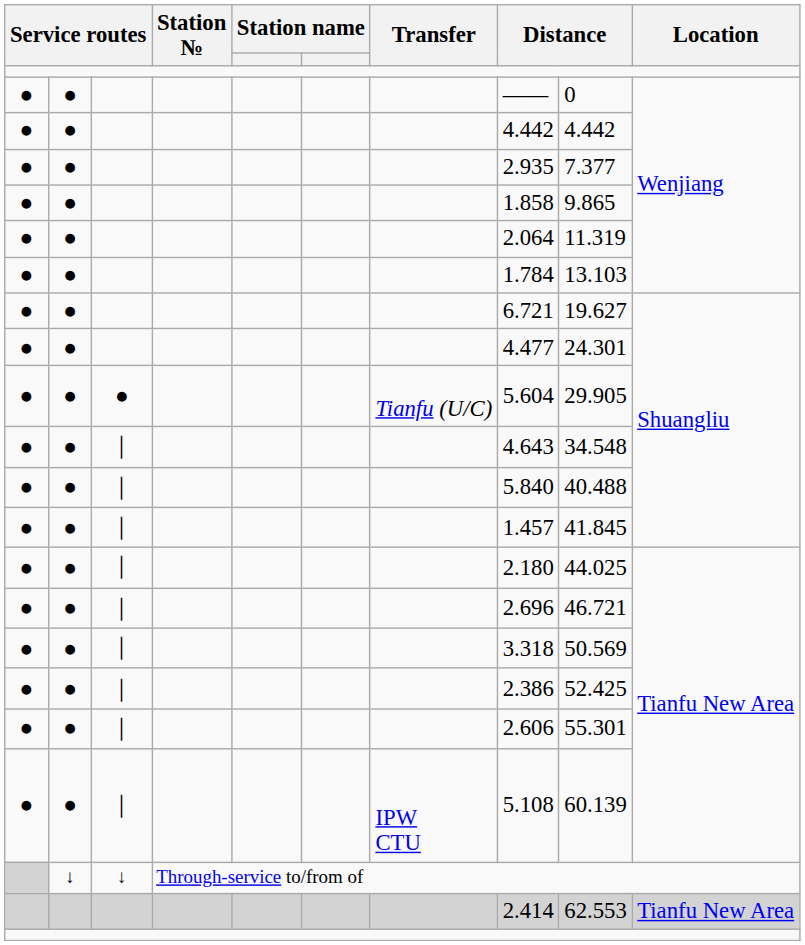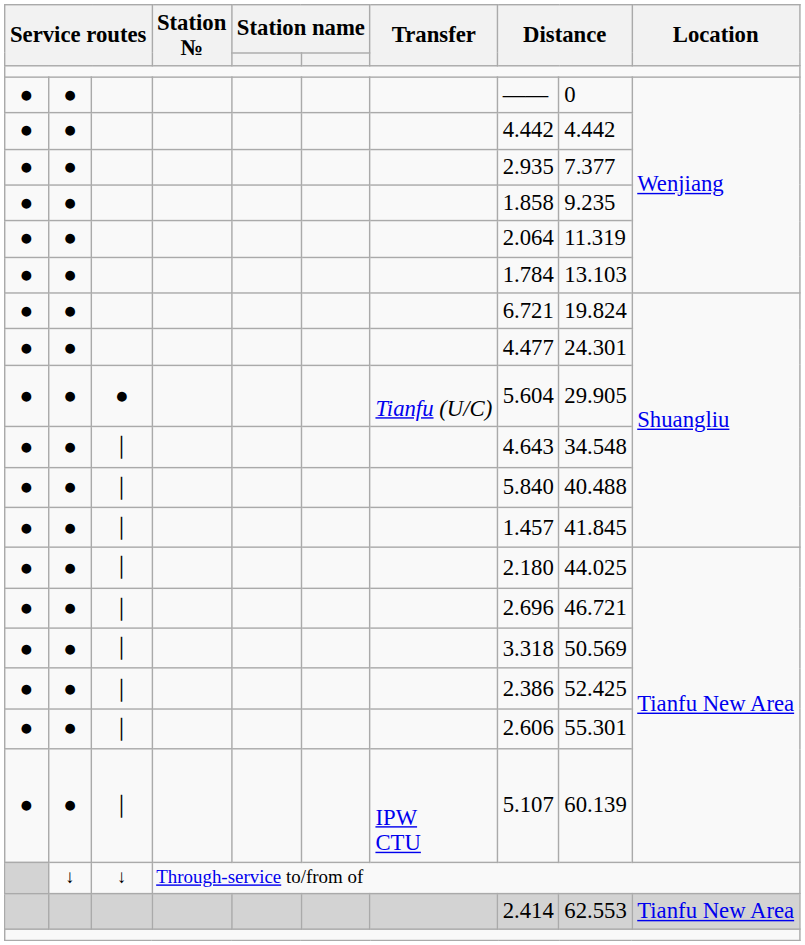(590, 202) 9.865 -> (590, 202) 9.235
(596, 310) 19.627 -> (596, 310) 19.824
(528, 805) 5.108 -> (528, 805) 5.107
